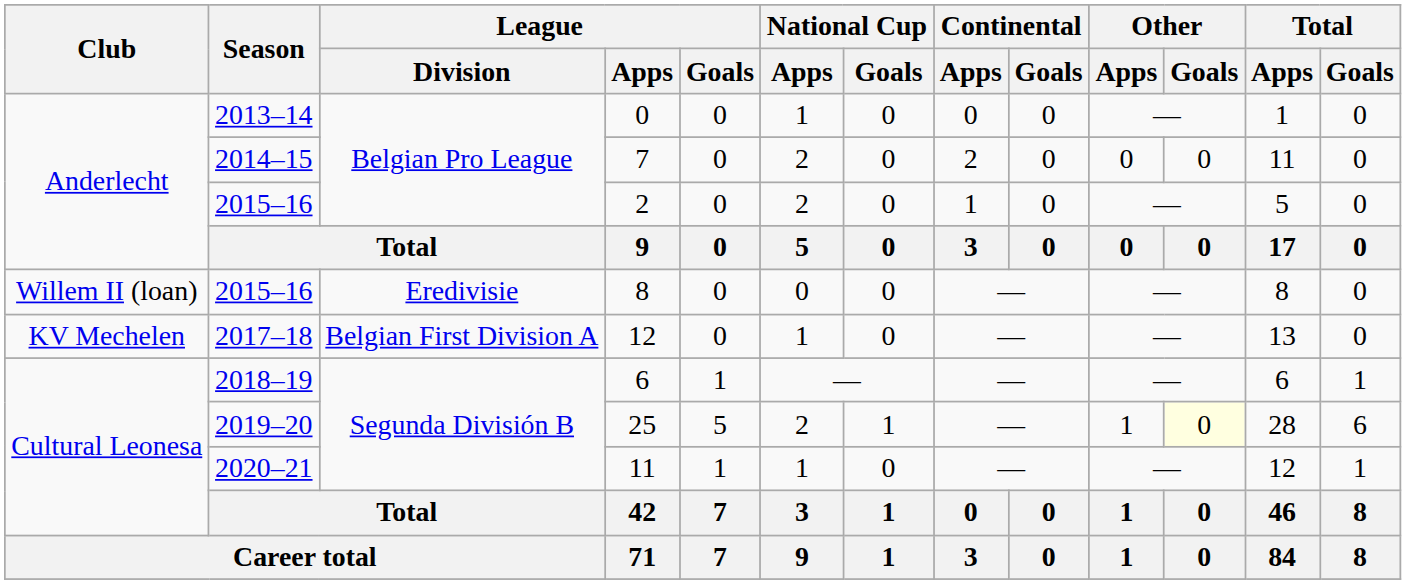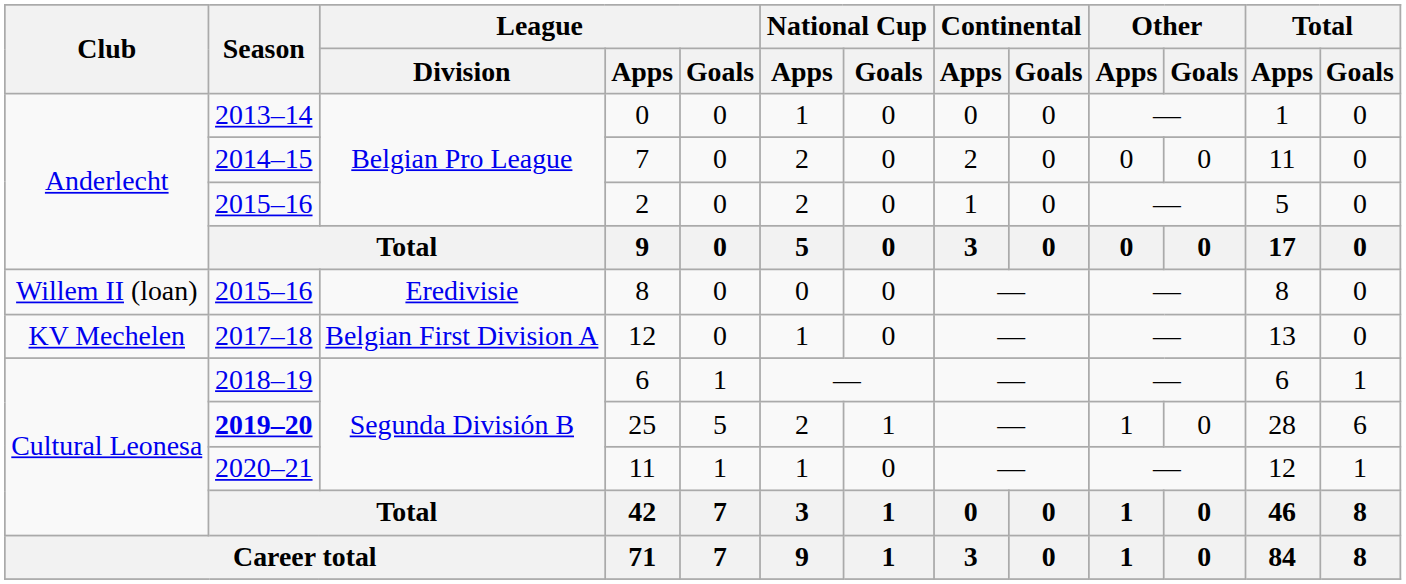(264, 423) normal -> (264, 423) bold
(1204, 423) lightyellow background -> (1204, 423) no background
